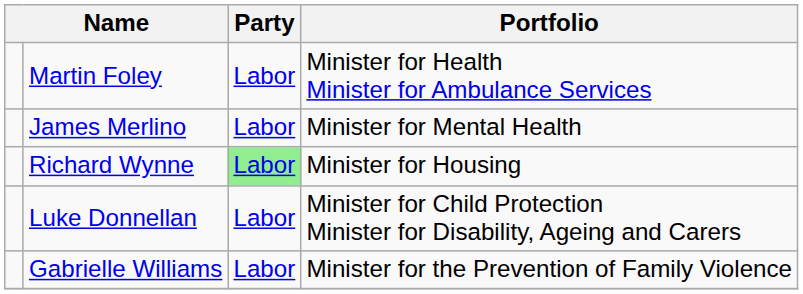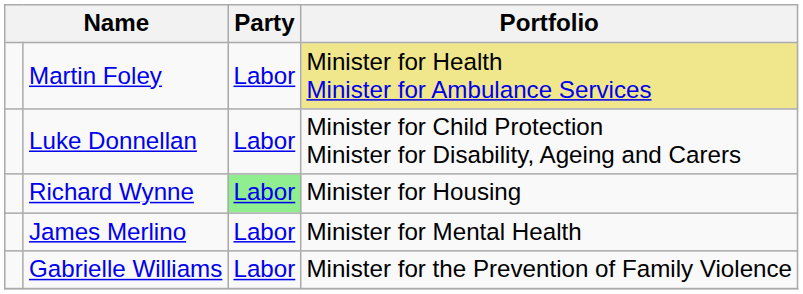(479, 75) no background -> (479, 75) khaki background
rows swapped: (108, 127) <-> (113, 217)
